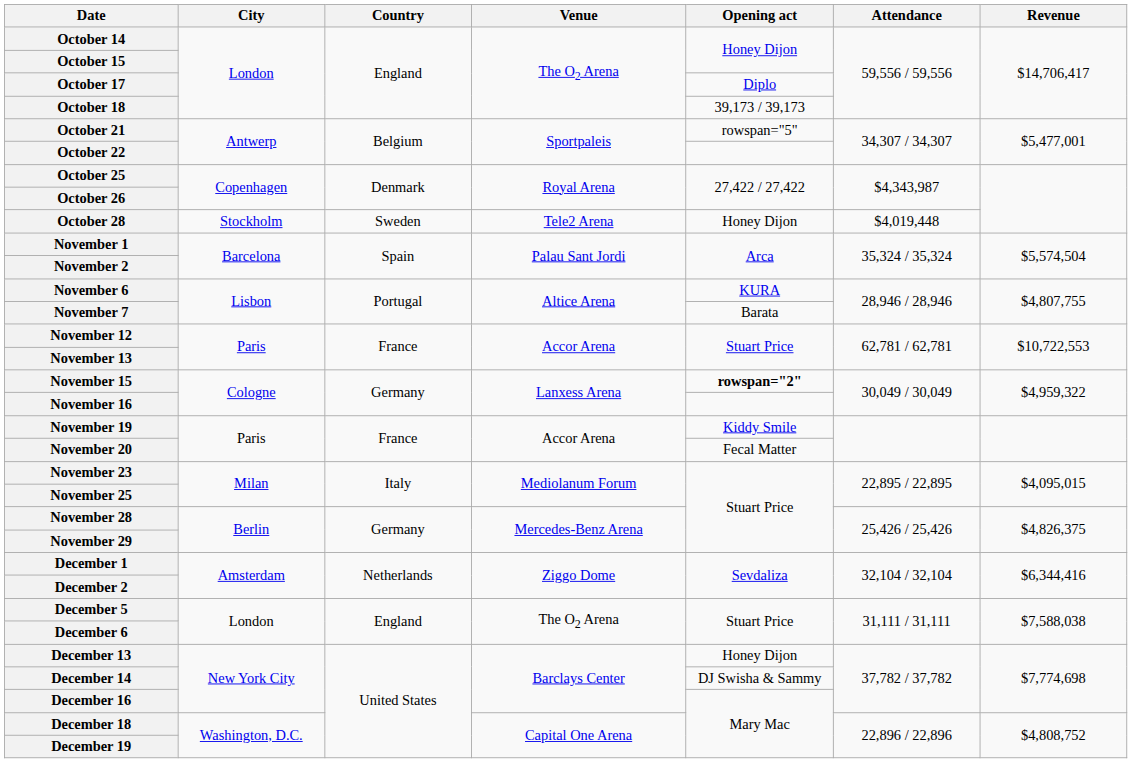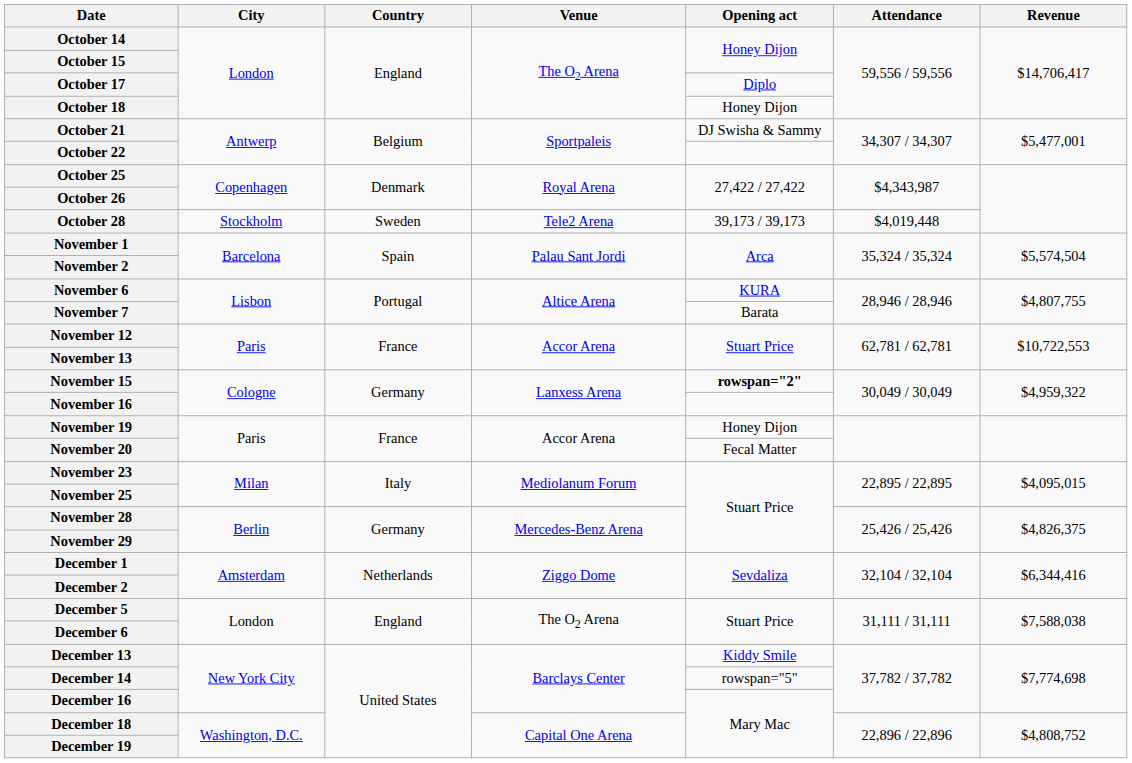(760, 107) 39,173 / 39,173 -> (760, 107) Honey Dijon
(760, 130) rowspan="5" -> (760, 130) DJ Swisha & Sammy
(760, 221) Honey Dijon -> (760, 221) 39,173 / 39,173
(760, 426) Kiddy Smile -> (760, 426) Honey Dijon
(760, 655) Honey Dijon -> (760, 655) Kiddy Smile
(760, 678) DJ Swisha & Sammy -> (760, 678) rowspan="5"
